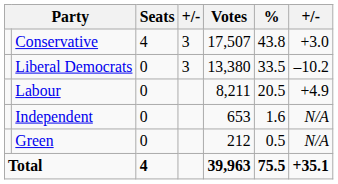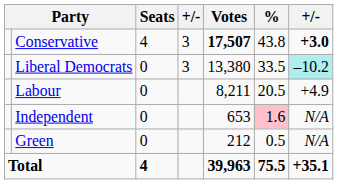(229, 41) normal -> (229, 41) bold
(315, 41) normal -> (315, 41) bold
(311, 66) no background -> (311, 66) paleturquoise background
(275, 116) no background -> (275, 116) pink background
